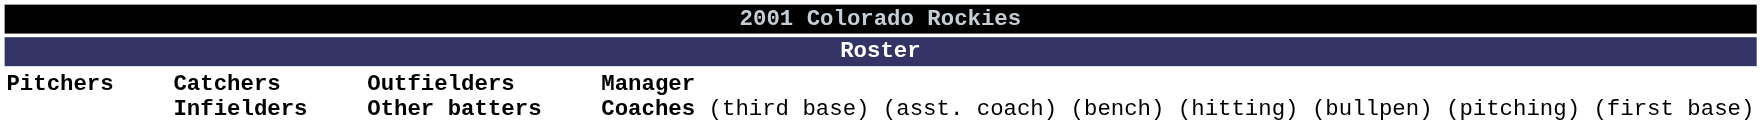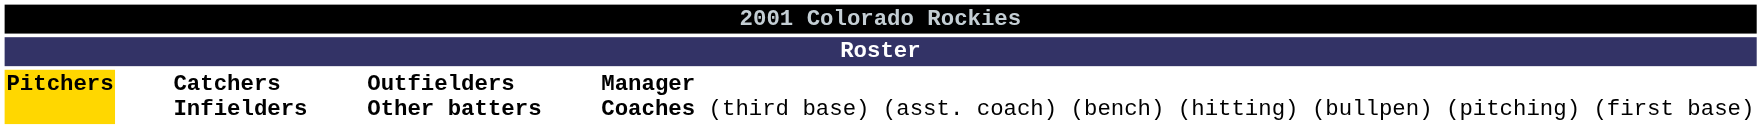(60, 84) no background -> (60, 84) gold background
